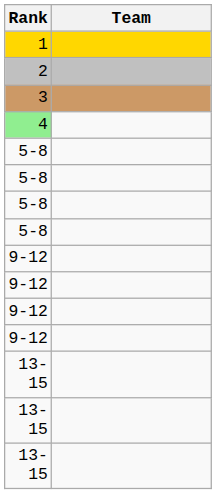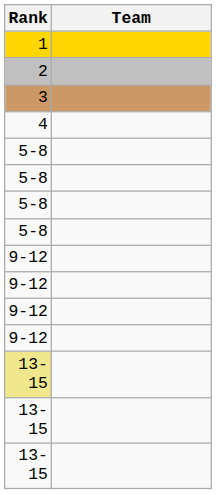(43, 125) lightgreen background -> (43, 125) no background
(33, 374) no background -> (33, 374) khaki background
